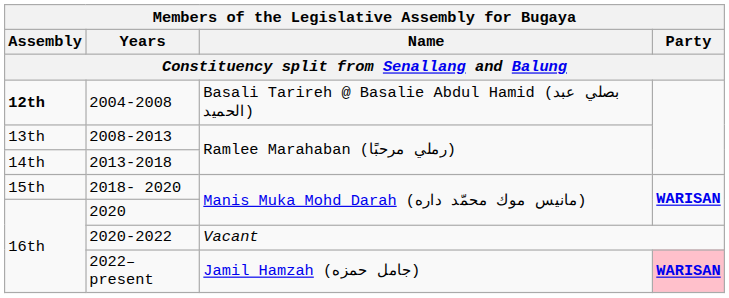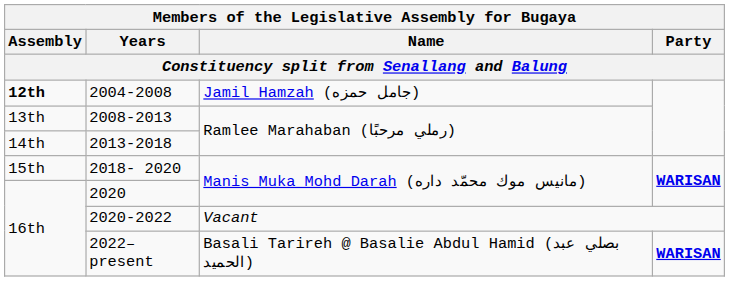(412, 103) Basali Tarireh @ Basalie Abdul Hamid (بصلي عبد الحميد) -> (312, 93) Jamil Hamzah (جامل حمزه)
(312, 272) Jamil Hamzah (جامل حمزه) -> (412, 254) Basali Tarireh @ Basalie Abdul Hamid (بصلي عبد الحميد)
(688, 271) pink background -> (688, 253) no background
